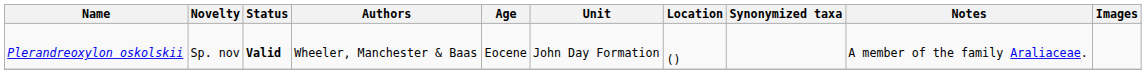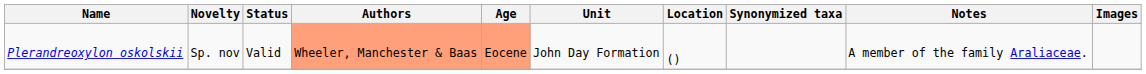(264, 53) bold -> (264, 53) normal
(386, 53) no background -> (386, 53) lightsalmon background
(506, 53) no background -> (506, 53) lightsalmon background
